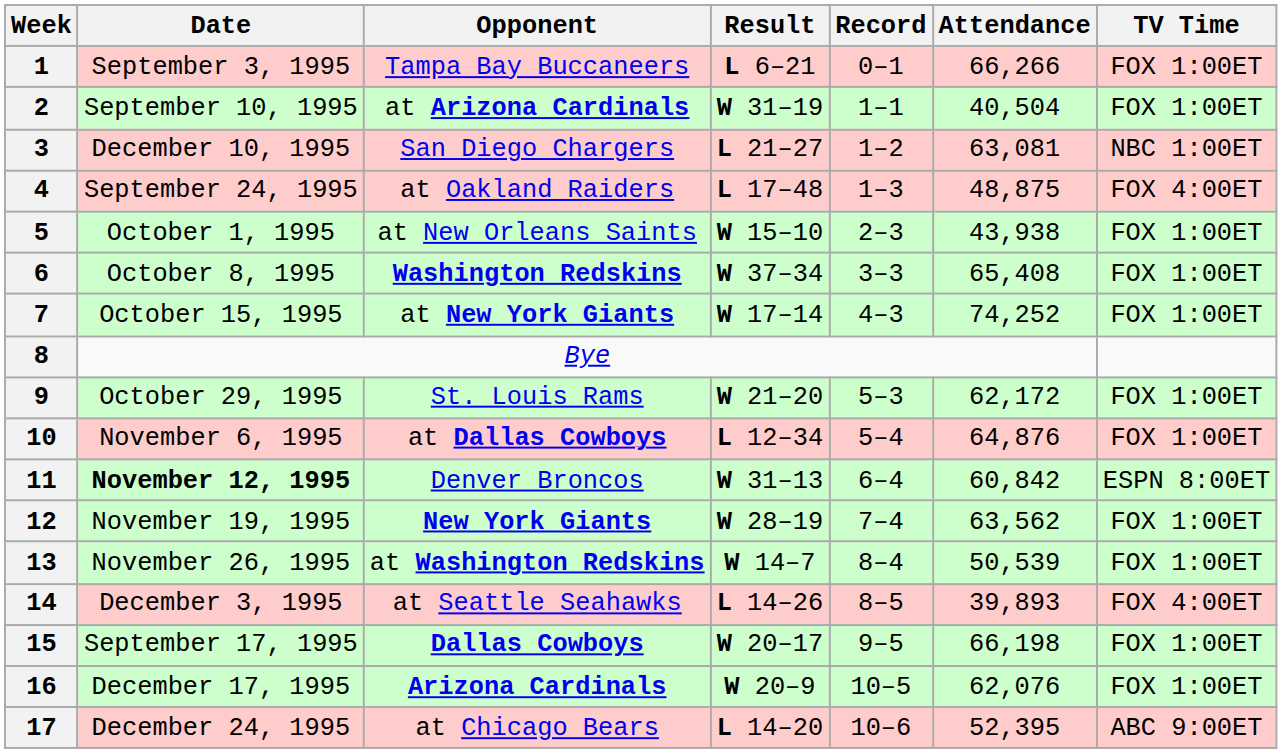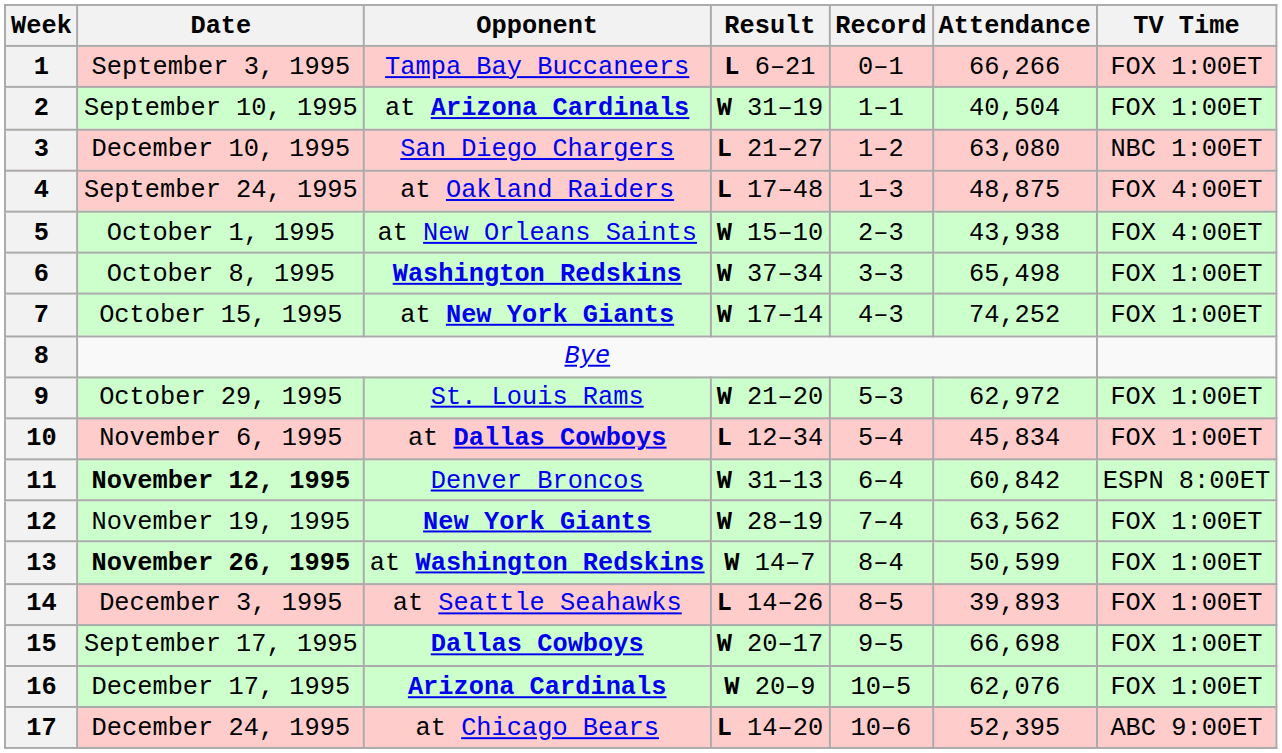(1015, 150) 63,081 -> (1015, 150) 63,080
(1186, 232) FOX 1:00ET -> (1186, 232) FOX 4:00ET
(1015, 274) 65,408 -> (1015, 274) 65,498
(1015, 397) 62,172 -> (1015, 397) 62,972
(1015, 439) 64,876 -> (1015, 439) 45,834
(221, 563) normal -> (221, 563) bold
(1015, 563) 50,539 -> (1015, 563) 50,599
(1186, 604) FOX 4:00ET -> (1186, 604) FOX 1:00ET
(1015, 645) 66,198 -> (1015, 645) 66,698
